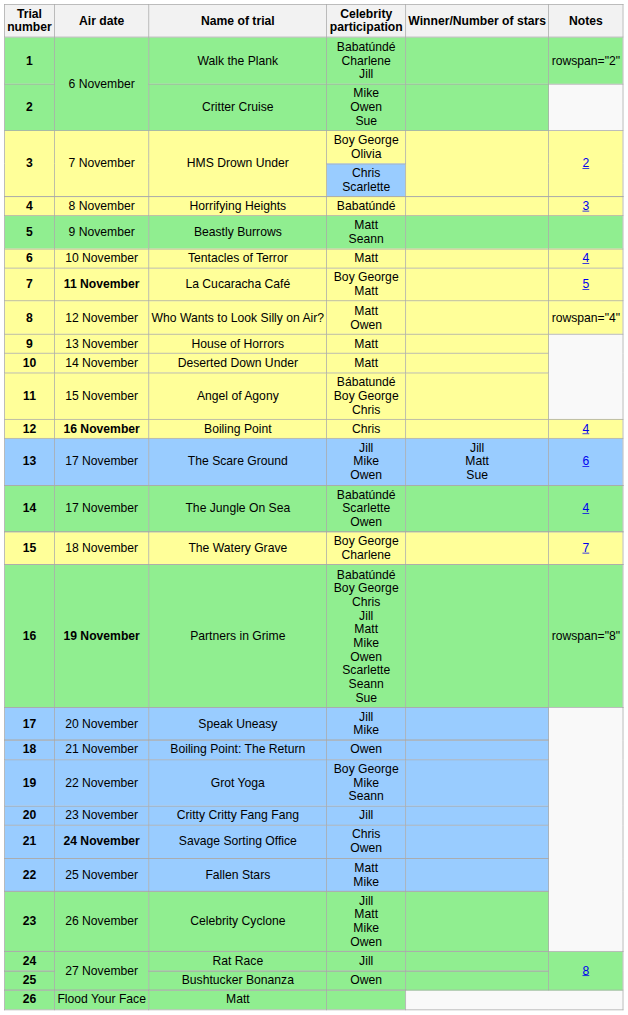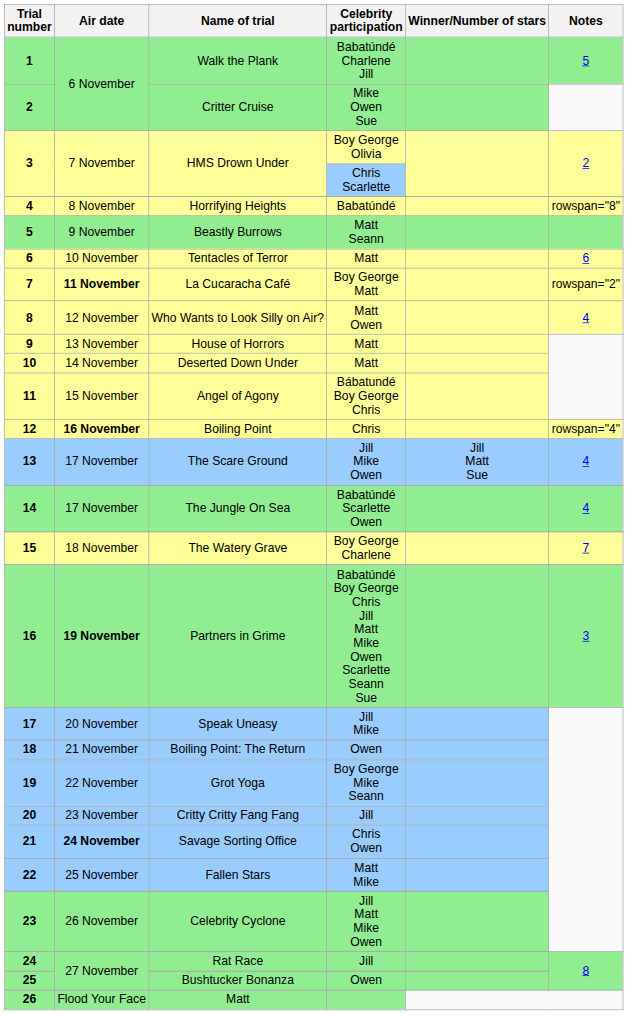(586, 60) rowspan="2" -> (586, 60) 5
(586, 206) 3 -> (586, 206) rowspan="8"
(586, 258) 4 -> (586, 258) 6
(586, 284) 5 -> (586, 284) rowspan="2"
(586, 317) rowspan="4" -> (586, 317) 4
(586, 429) 4 -> (586, 429) rowspan="4"
(586, 461) 6 -> (586, 461) 4
(586, 636) rowspan="8" -> (586, 636) 3
